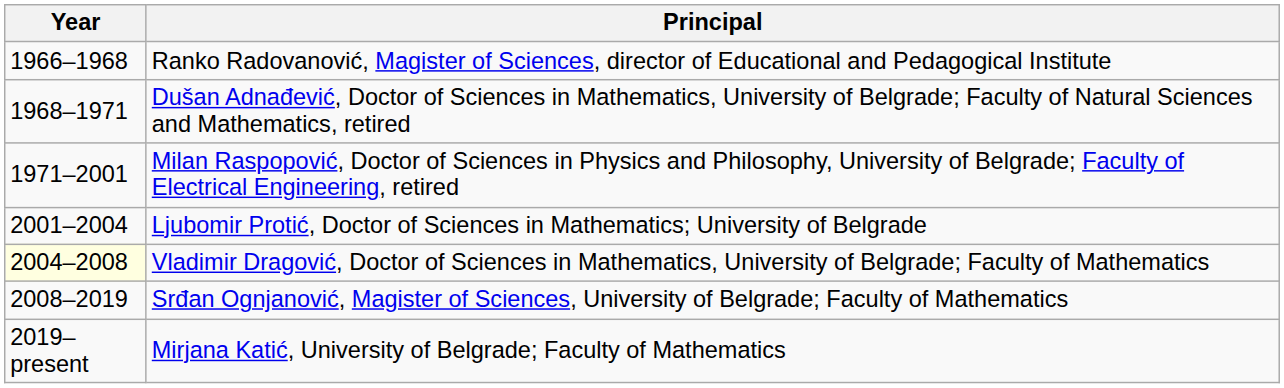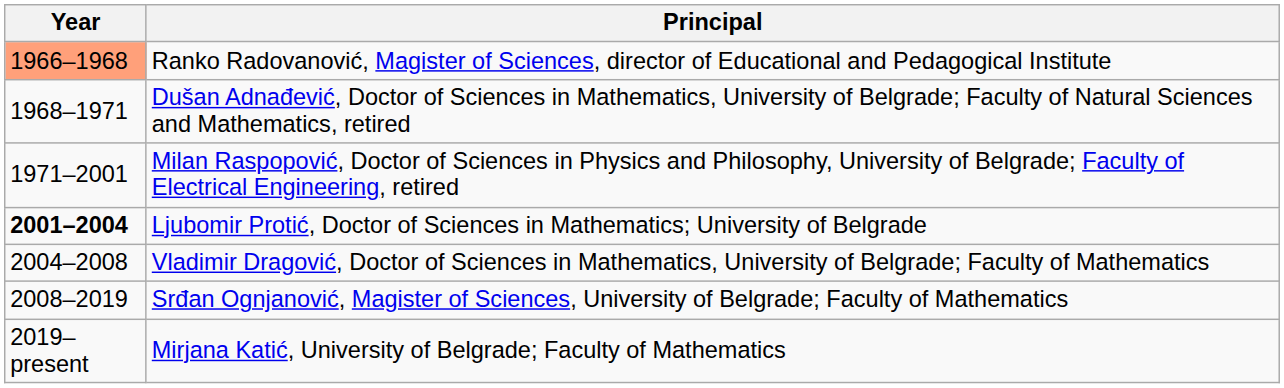(69, 60) no background -> (69, 60) lightsalmon background
(69, 225) normal -> (69, 225) bold
(69, 262) lightyellow background -> (69, 262) no background
